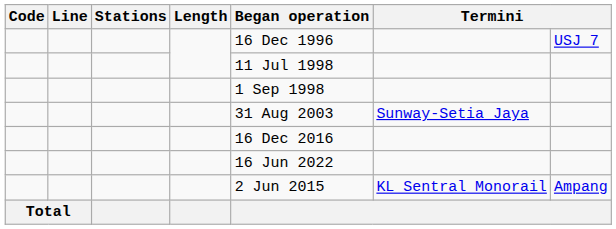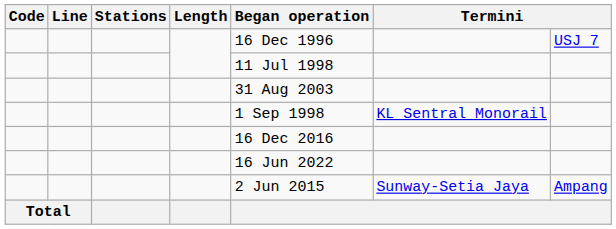(280, 90) 1 Sep 1998 -> (284, 90) 31 Aug 2003
(284, 114) 31 Aug 2003 -> (280, 114) 1 Sep 1998
(453, 114) Sunway-Setia Jaya -> (462, 114) KL Sentral Monorail
(462, 187) KL Sentral Monorail -> (453, 187) Sunway-Setia Jaya
